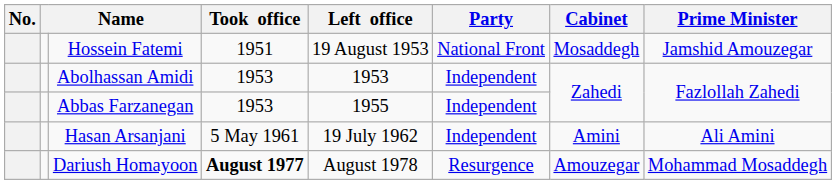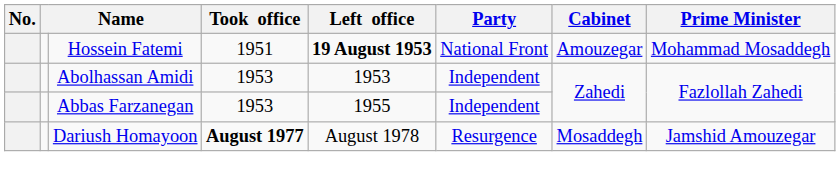(370, 48) normal -> (372, 48) bold
(596, 48) Mosaddegh -> (599, 48) Amouzegar
(737, 48) Jamshid Amouzegar -> (741, 48) Mohammad Mosaddegh
- row: (125, 135)
(596, 164) Amouzegar -> (599, 135) Mosaddegh
(737, 164) Mohammad Mosaddegh -> (741, 135) Jamshid Amouzegar
